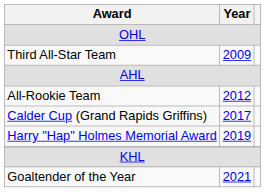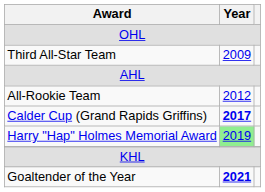(237, 116) normal -> (237, 116) bold
(237, 136) no background -> (237, 136) lightgreen background
(237, 177) normal -> (237, 177) bold
